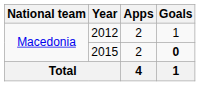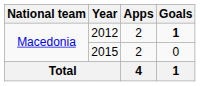(176, 33) normal -> (176, 33) bold
(176, 52) bold -> (176, 52) normal
